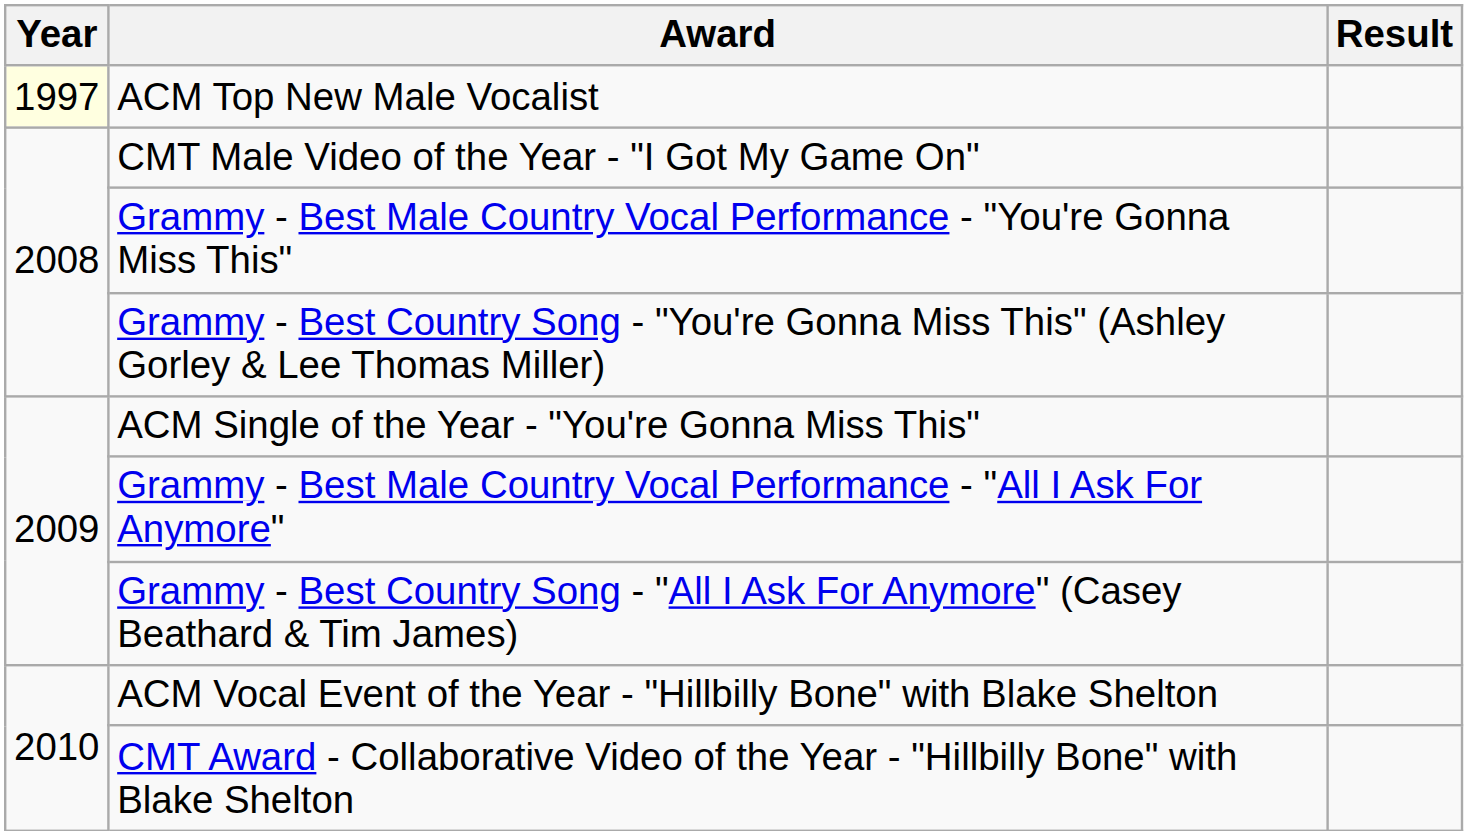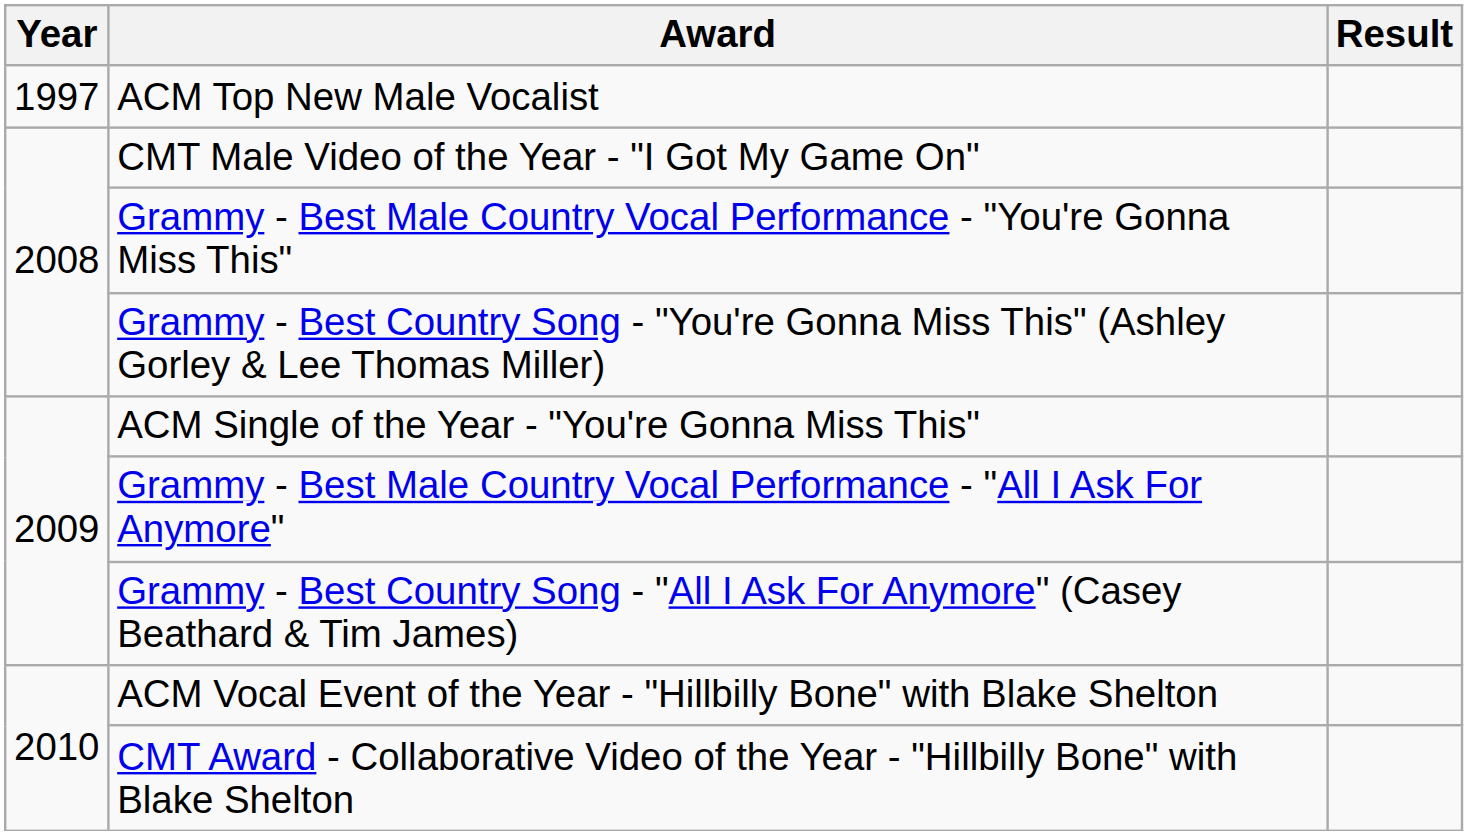(57, 95) lightyellow background -> (57, 95) no background
